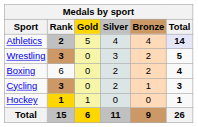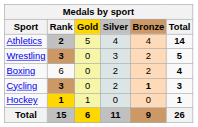(179, 42) lavender background -> (179, 42) no background
(148, 86) normal -> (148, 86) bold
